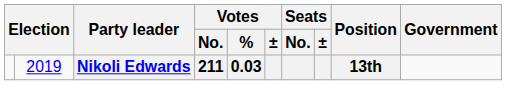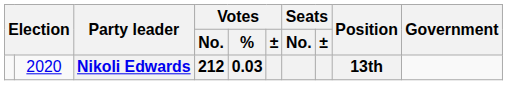(44, 67) 2019 -> (44, 67) 2020
(211, 67) 211 -> (211, 67) 212
